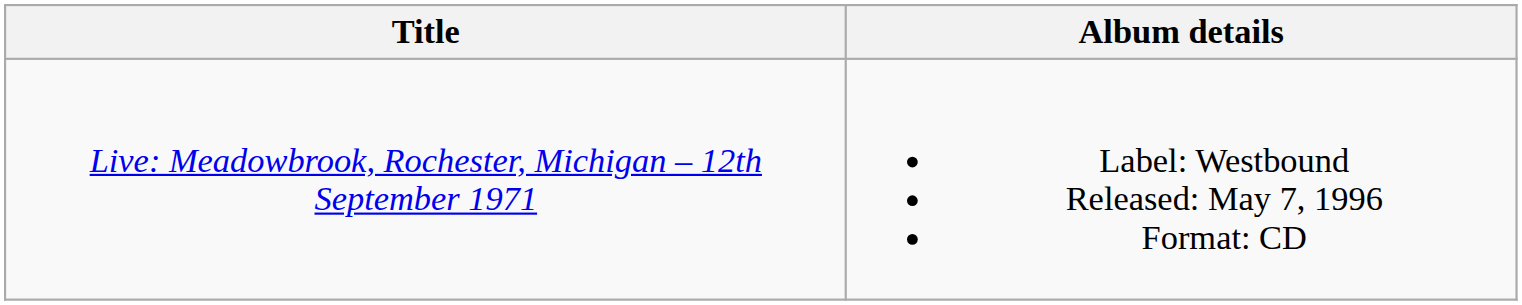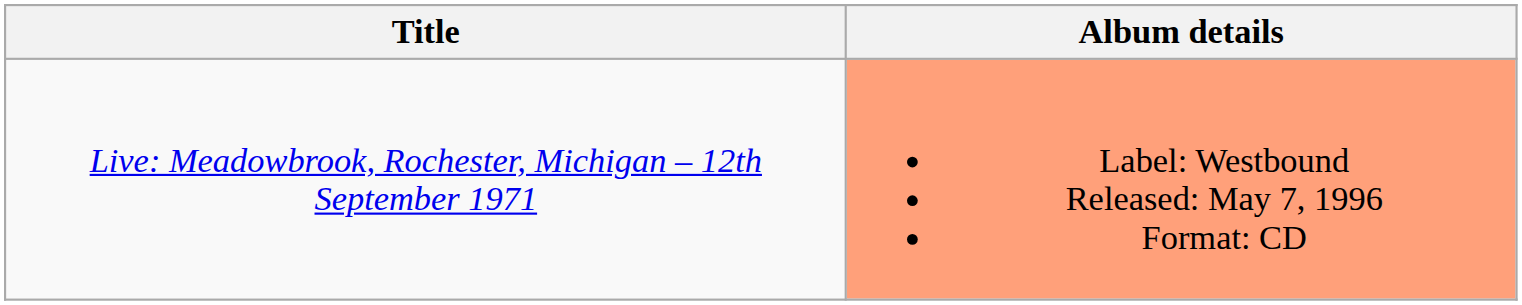(1181, 199) no background -> (1181, 199) lightsalmon background
